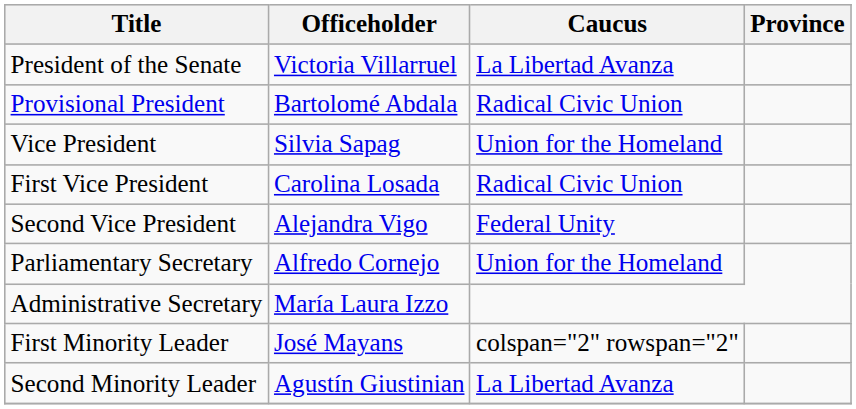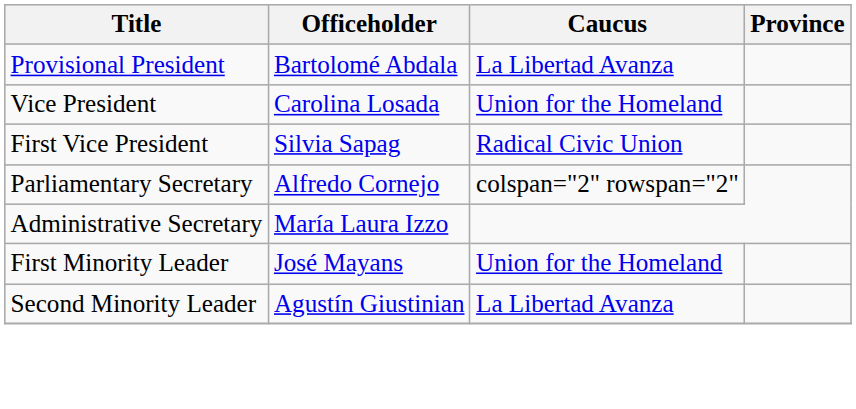- row: (126, 64)
(579, 104) Radical Civic Union -> (575, 64) La Libertad Avanza
(337, 143) Silvia Sapag -> (357, 104) Carolina Losada
(357, 183) Carolina Losada -> (337, 143) Silvia Sapag
- row: (123, 223)
(599, 263) Union for the Homeland -> (607, 183) colspan="2" rowspan="2"
(607, 343) colspan="2" rowspan="2" -> (599, 263) Union for the Homeland
